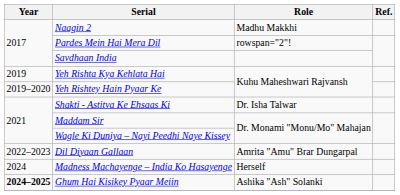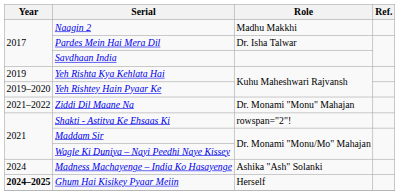(264, 43) rowspan="2"! -> (267, 43) Dr. Isha Talwar
+ row: (94, 105)
(267, 105) Dr. Isha Talwar -> (264, 120) rowspan="2"!
- row: (94, 151)
(251, 167) Herself -> (279, 167) Ashika "Ash" Solanki
(279, 182) Ashika "Ash" Solanki -> (251, 182) Herself
